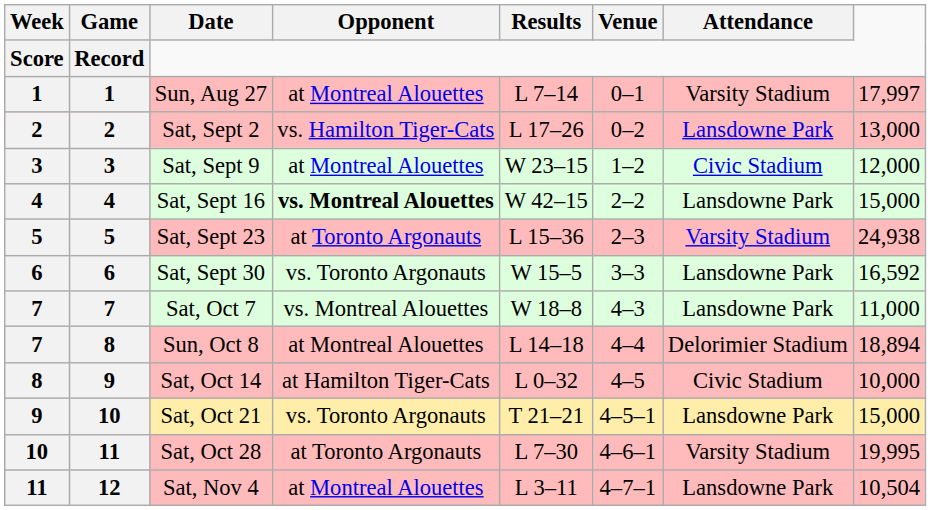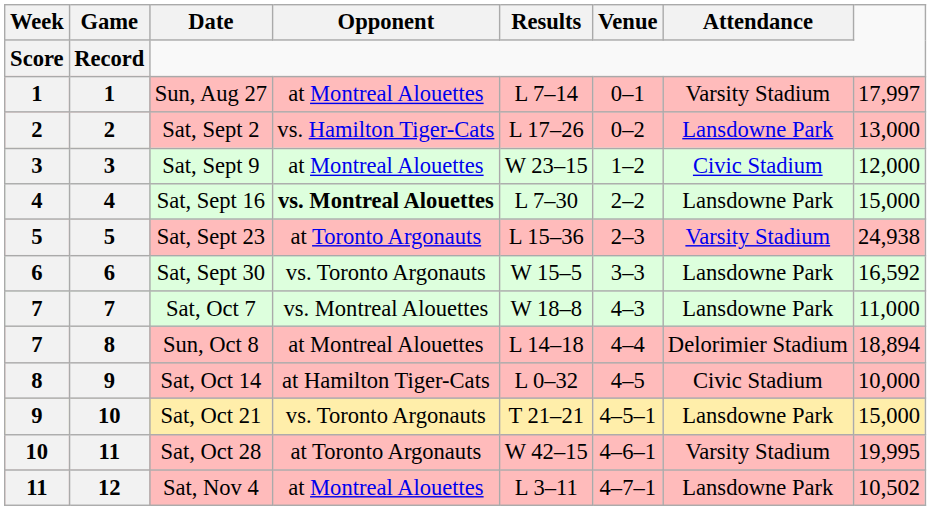(546, 201) W 42–15 -> (546, 201) L 7–30
(546, 451) L 7–30 -> (546, 451) W 42–15
(889, 487) 10,504 -> (889, 487) 10,502
